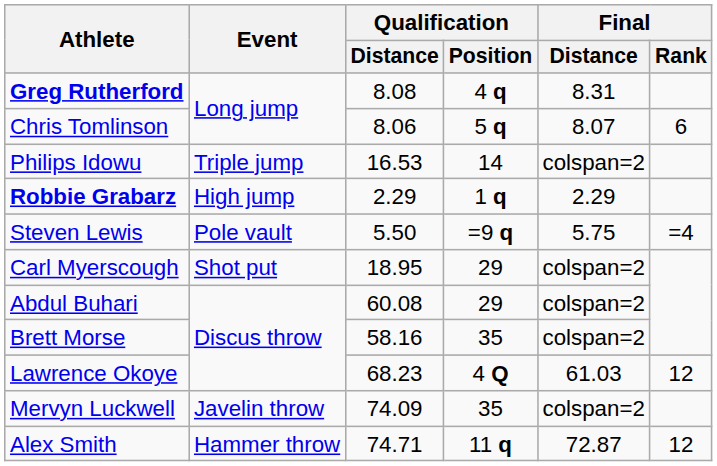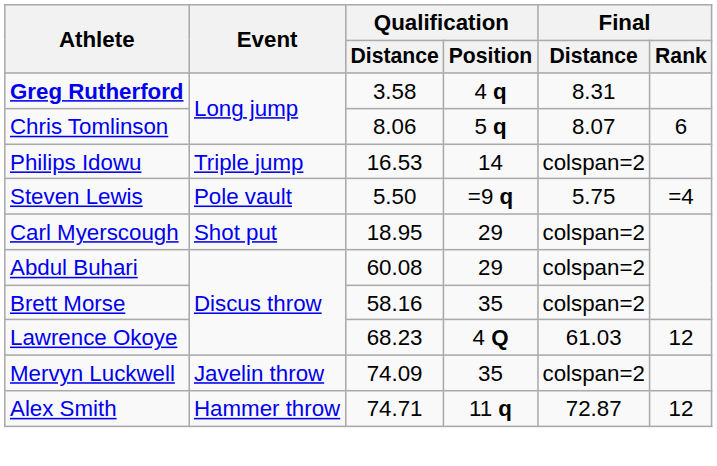(395, 91) 8.08 -> (395, 91) 3.58
- row: (93, 197)
